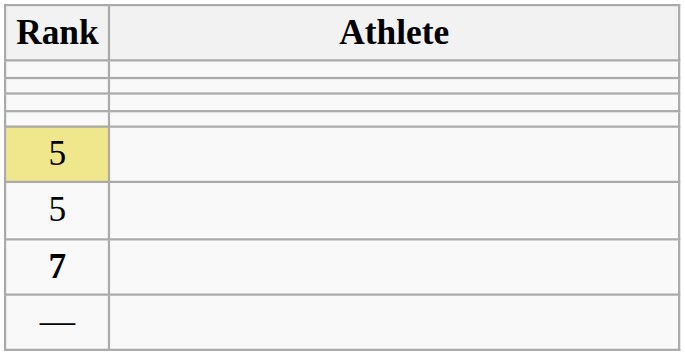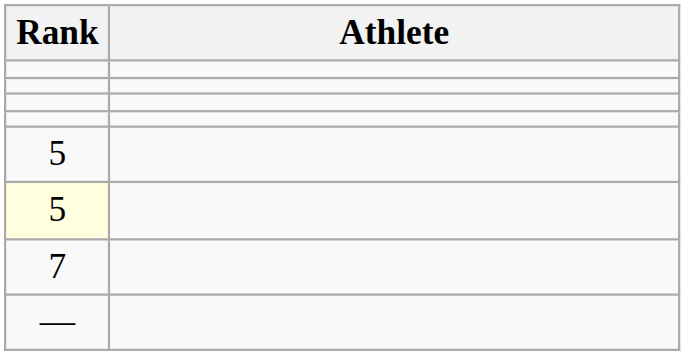(57, 153) khaki background -> (57, 153) no background
(57, 209) no background -> (57, 209) lightyellow background
(57, 265) bold -> (57, 265) normal
